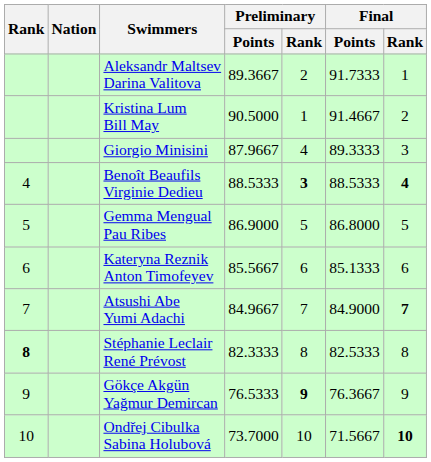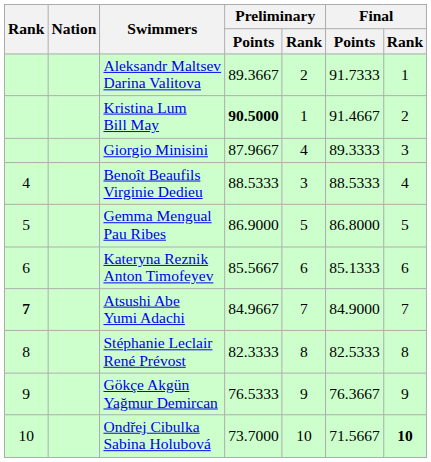(254, 116) normal -> (254, 116) bold
(304, 183) bold -> (304, 183) normal
(405, 183) bold -> (405, 183) normal
(26, 309) normal -> (26, 309) bold
(405, 309) bold -> (405, 309) normal
(26, 351) bold -> (26, 351) normal
(304, 393) bold -> (304, 393) normal
